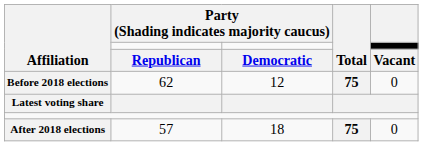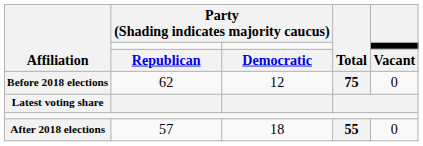(352, 130) 75 -> (352, 130) 55
